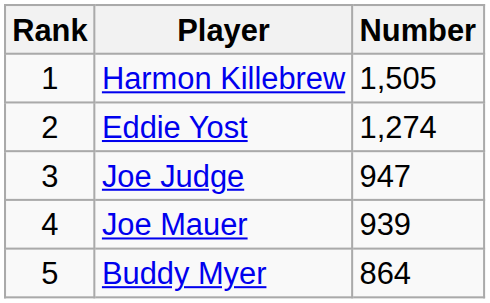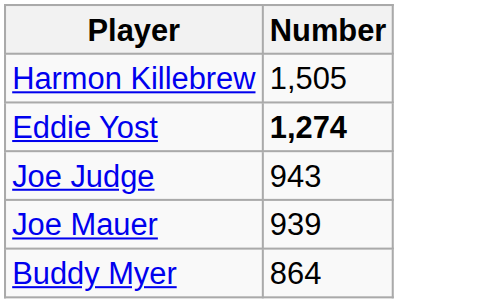- column: (50, 30)
(398, 127) normal -> (308, 127) bold
(385, 176) 947 -> (296, 176) 943
